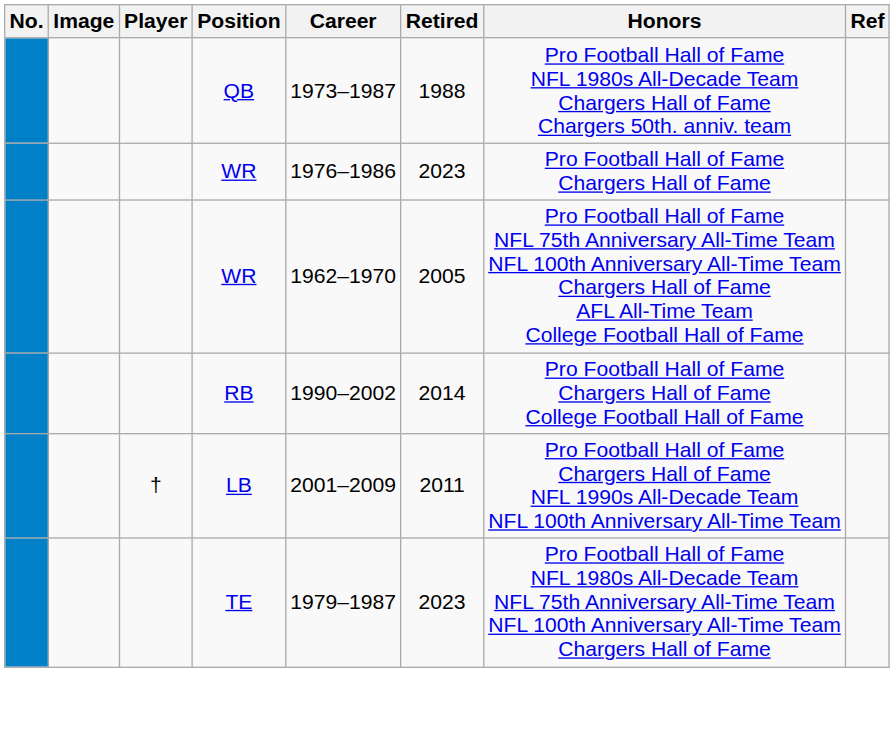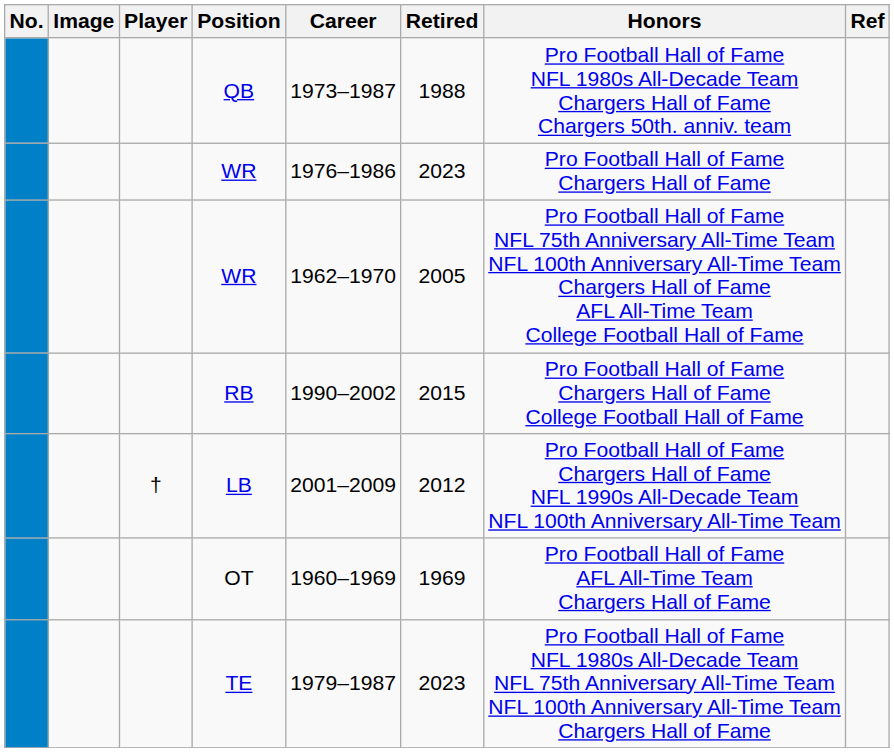(442, 392) 2014 -> (442, 392) 2015
(442, 485) 2011 -> (442, 485) 2012
+ row: (156, 579)
